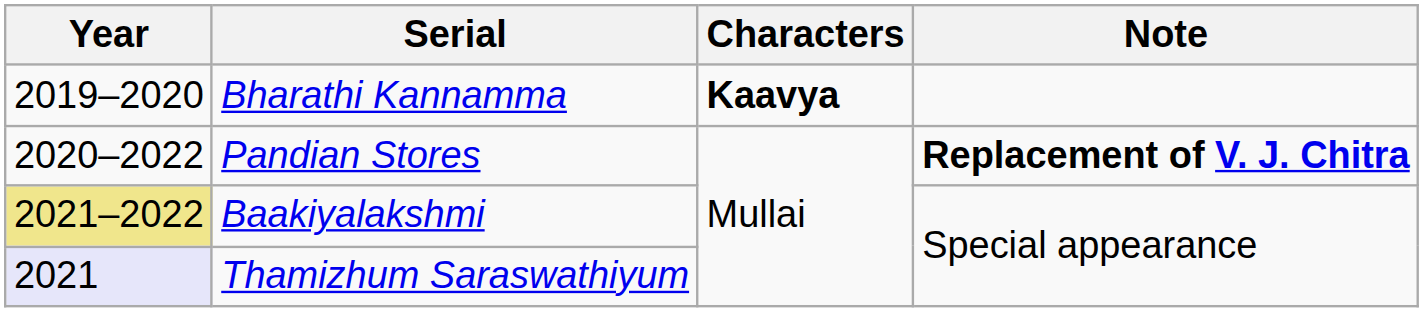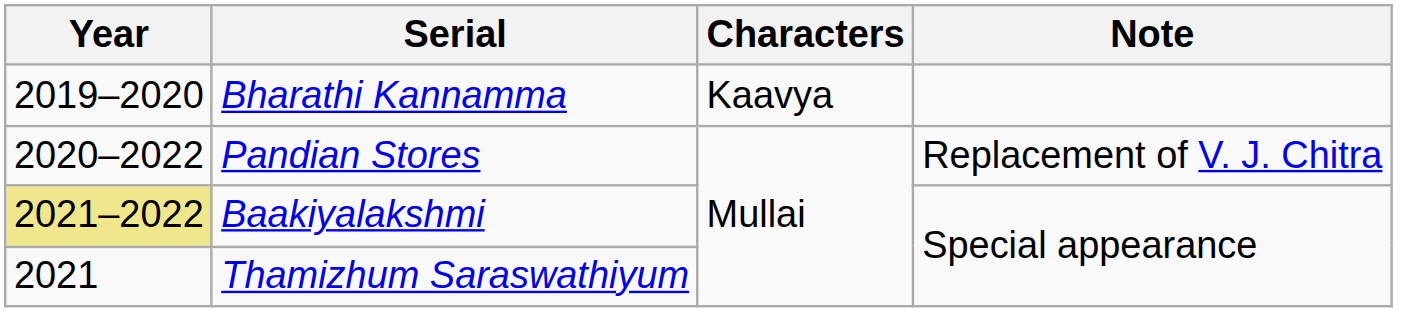(773, 94) bold -> (770, 94) normal
(1166, 154) bold -> (1152, 154) normal
(56, 275) lavender background -> (56, 275) no background
